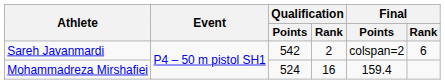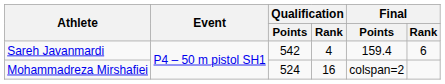(329, 51) 2 -> (329, 51) 4
(377, 51) colspan=2 -> (377, 51) 159.4
(377, 70) 159.4 -> (377, 70) colspan=2
